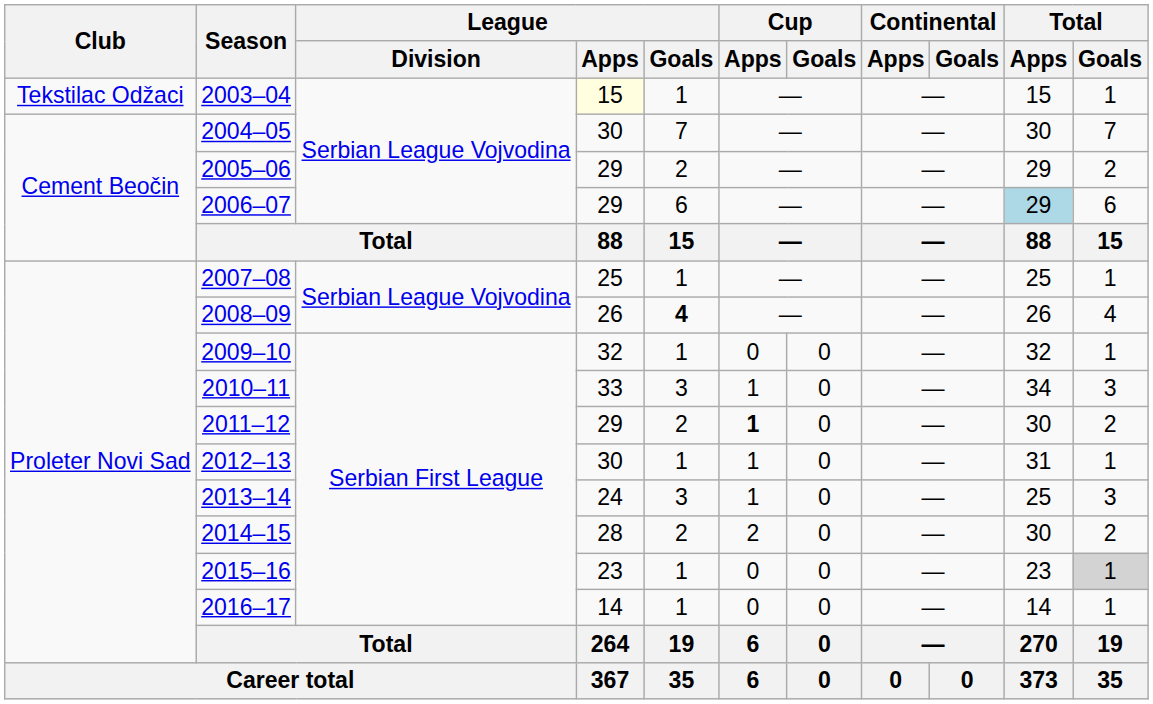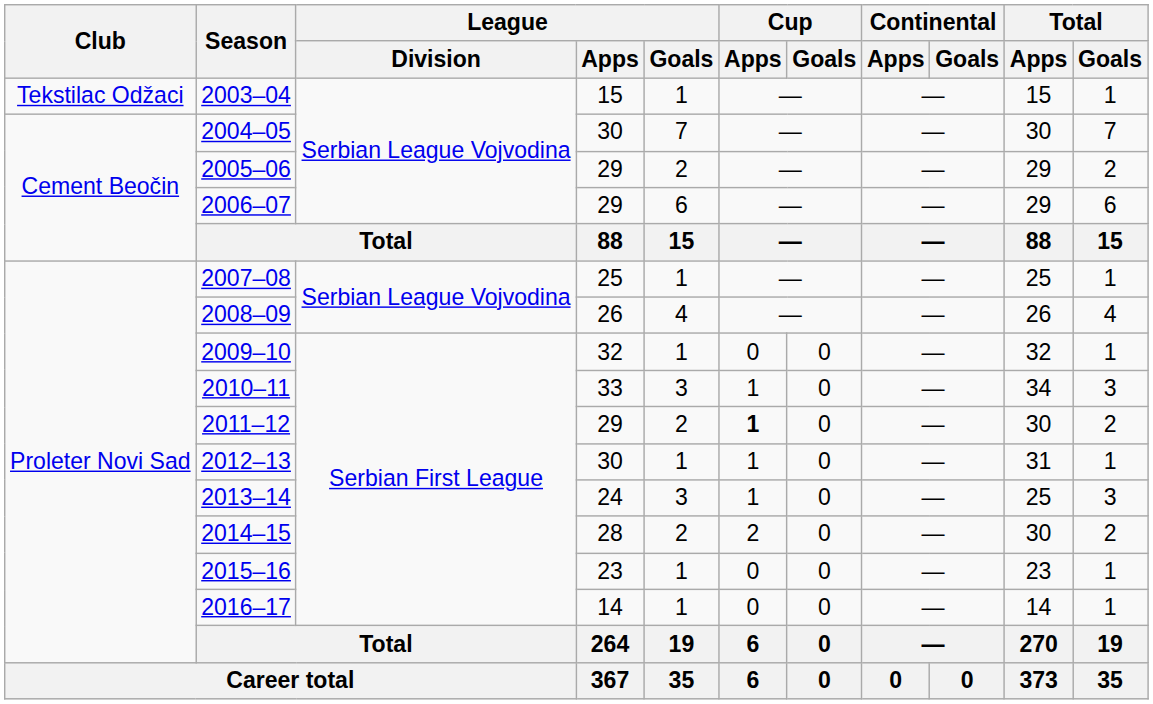(610, 95) lightyellow background -> (610, 95) no background
(1039, 205) lightblue background -> (1039, 205) no background
(681, 315) bold -> (681, 315) normal
(1110, 570) lightgrey background -> (1110, 570) no background
